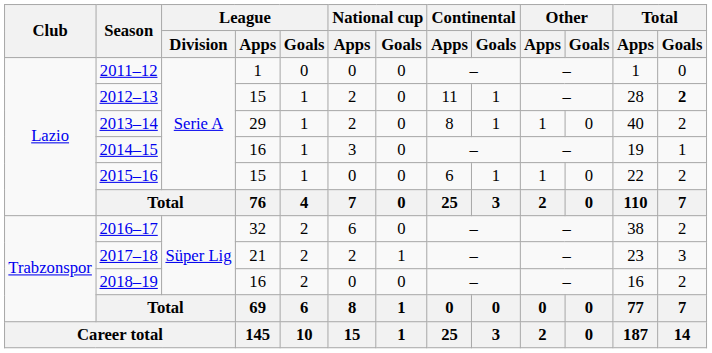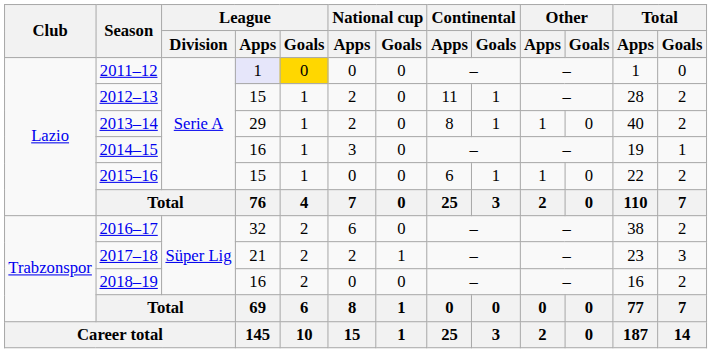(258, 70) no background -> (258, 70) lavender background
(304, 70) no background -> (304, 70) gold background
(682, 96) bold -> (682, 96) normal
